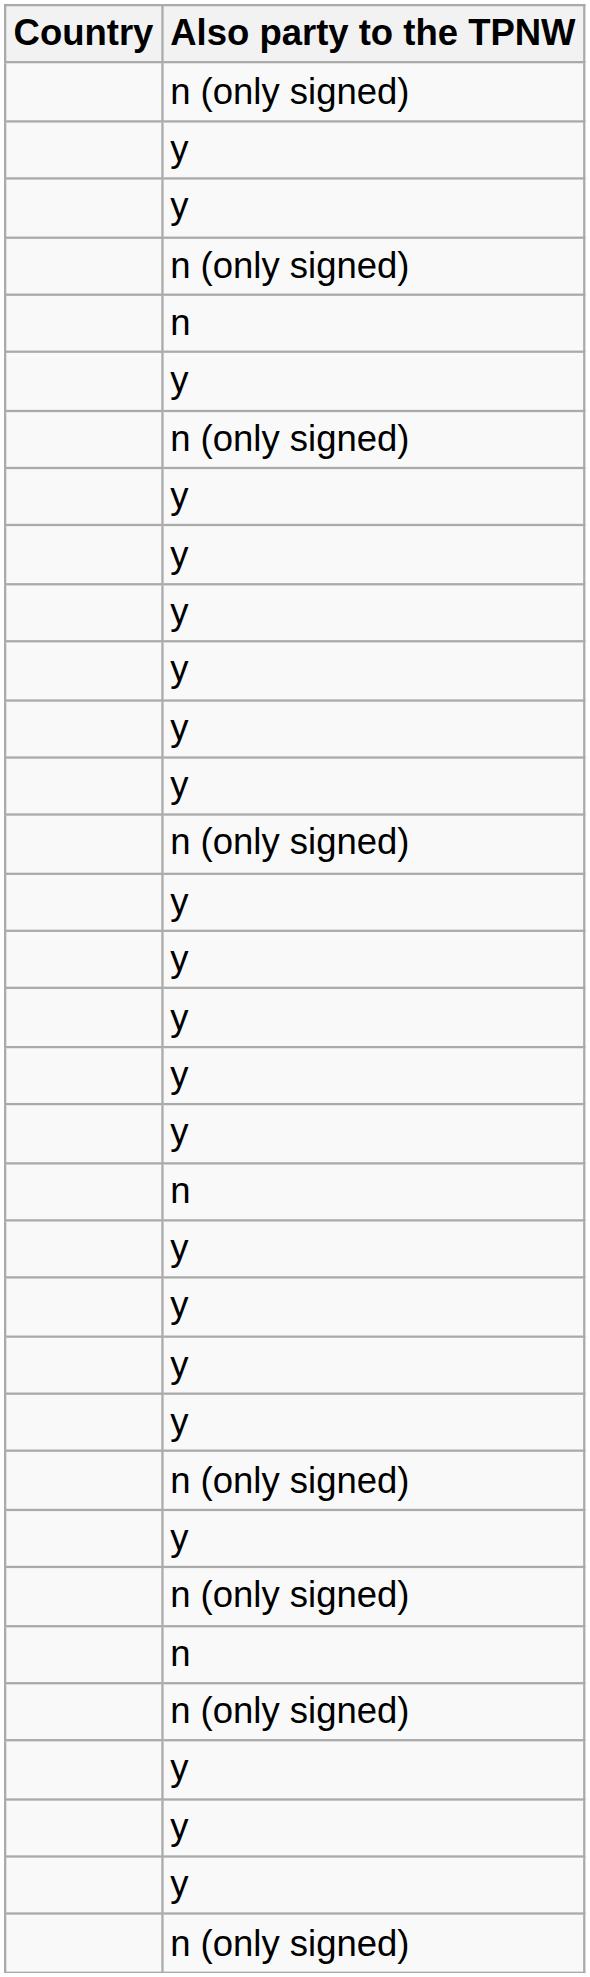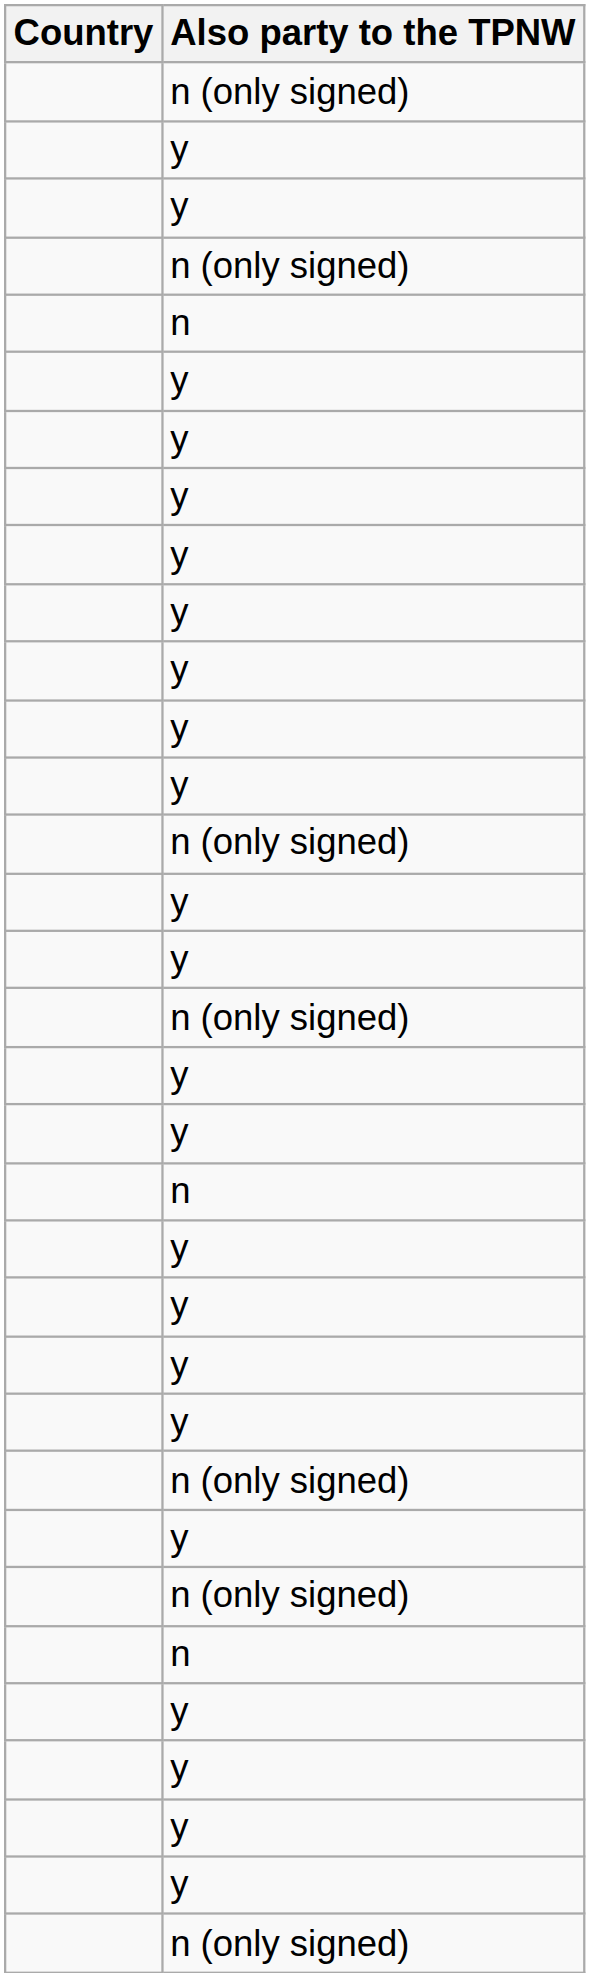(290, 438) n (only signed) -> (179, 438) y
(179, 1016) y -> (290, 1016) n (only signed)
(290, 1711) n (only signed) -> (179, 1711) y
